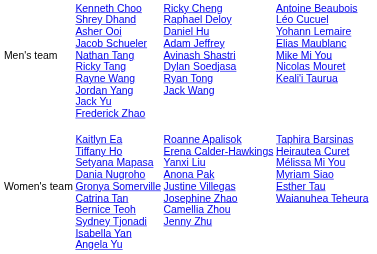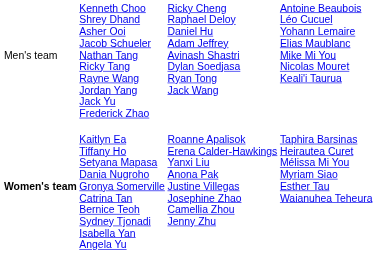(38, 186) normal -> (40, 186) bold
